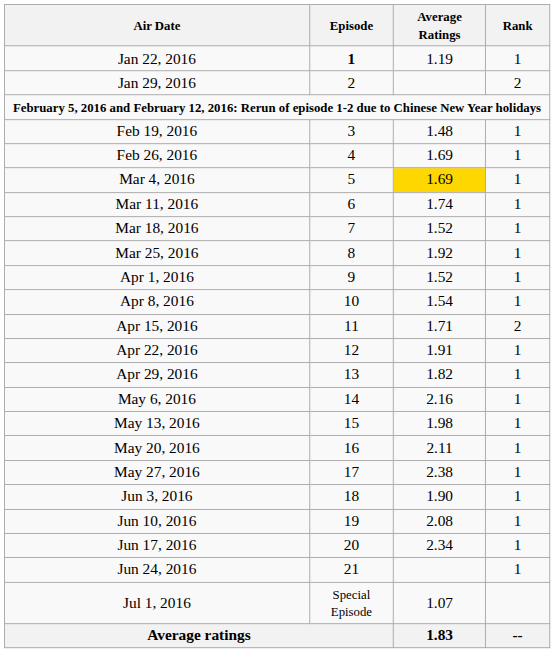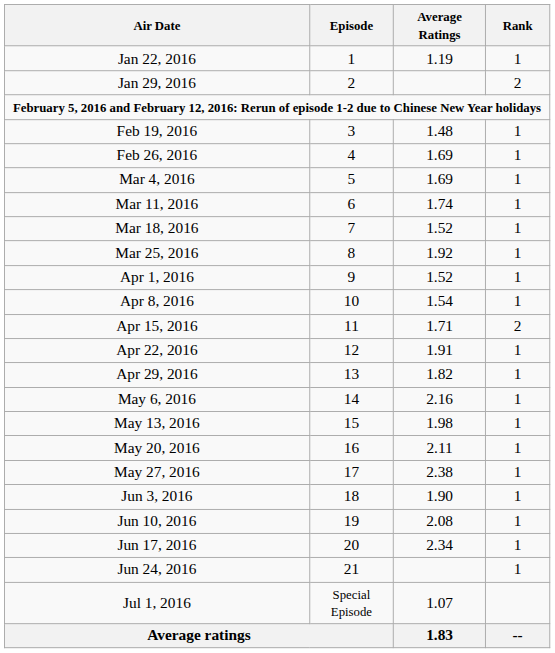(351, 58) bold -> (351, 58) normal
(440, 180) gold background -> (440, 180) no background
